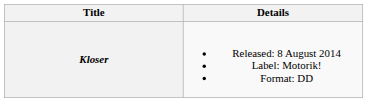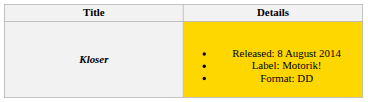(273, 66) no background -> (273, 66) gold background
